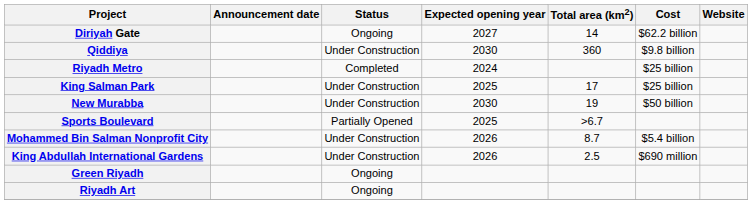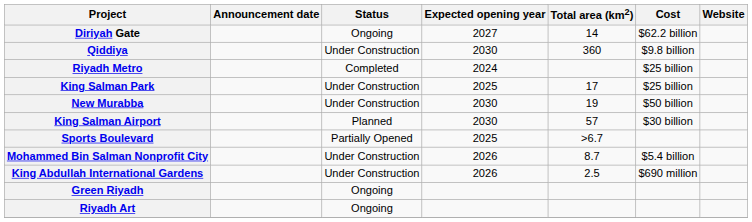+ row: (107, 121)
